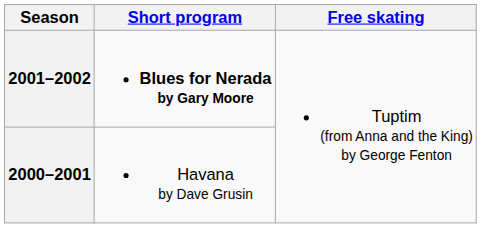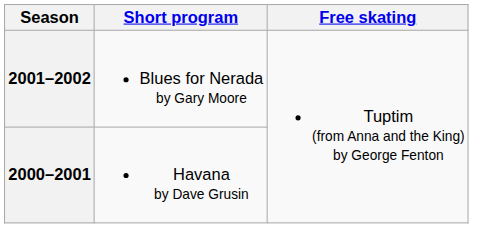(185, 88) bold -> (181, 88) normal
